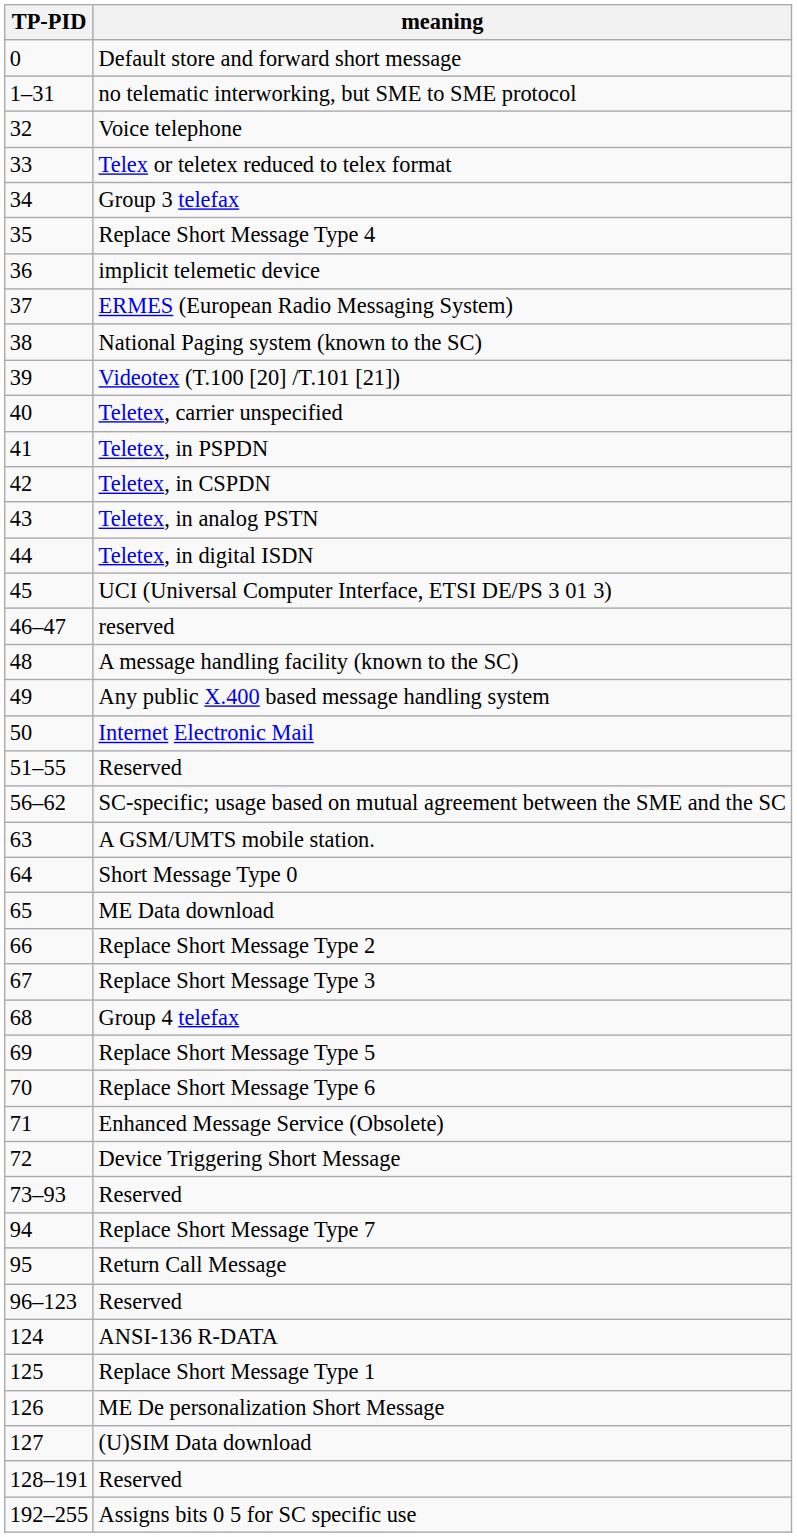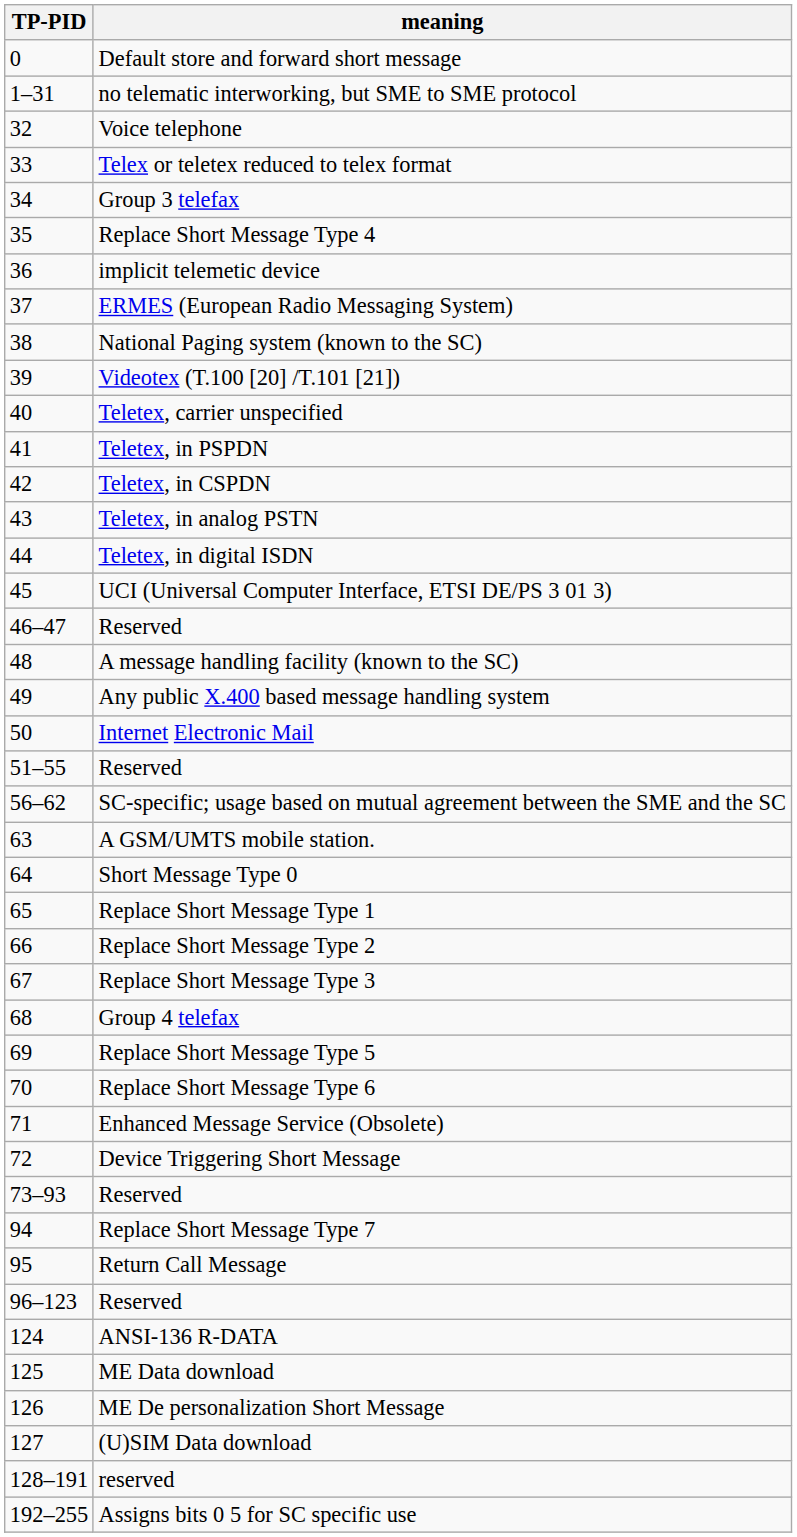(137, 626) reserved -> (140, 626) Reserved
(186, 910) ME Data download -> (237, 910) Replace Short Message Type 1
(237, 1372) Replace Short Message Type 1 -> (186, 1372) ME Data download
(140, 1478) Reserved -> (137, 1478) reserved
